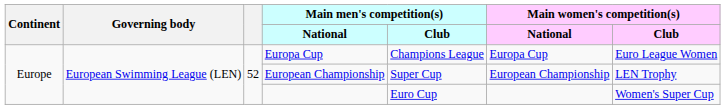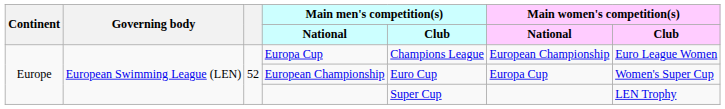(519, 54) Europa Cup -> (550, 54) European Championship
(416, 74) Super Cup -> (414, 74) Euro Cup
(550, 74) European Championship -> (519, 74) Europa Cup
(646, 74) LEN Trophy -> (664, 74) Women's Super Cup
(414, 94) Euro Cup -> (416, 94) Super Cup
(664, 94) Women's Super Cup -> (646, 94) LEN Trophy
